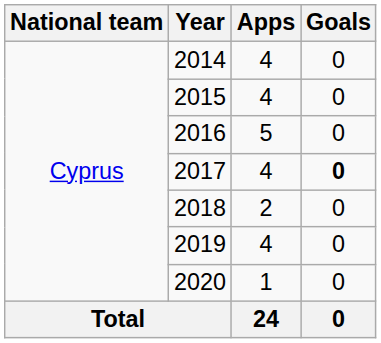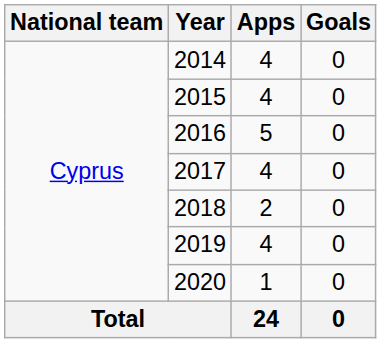(338, 171) bold -> (338, 171) normal
